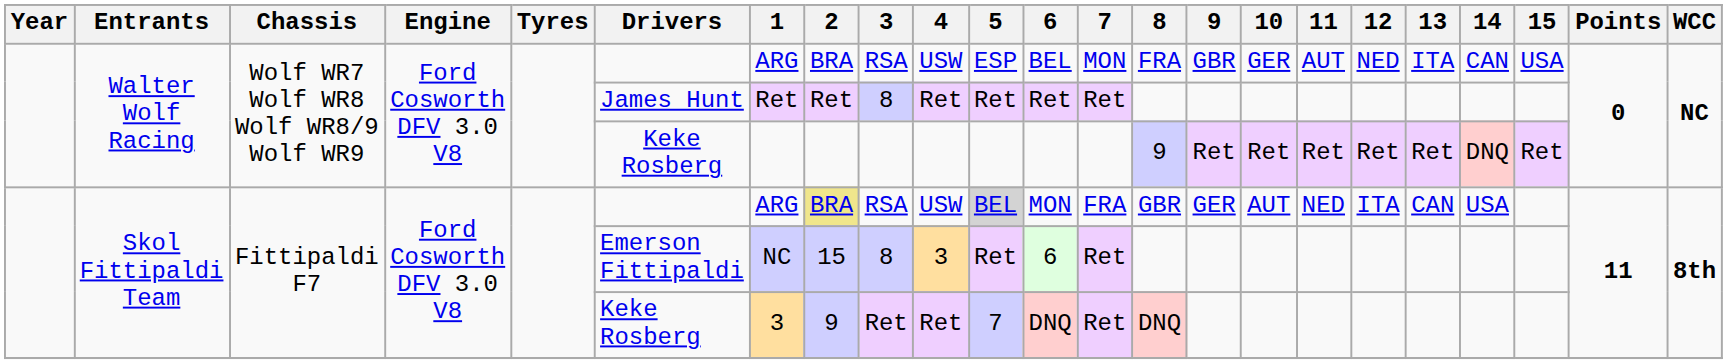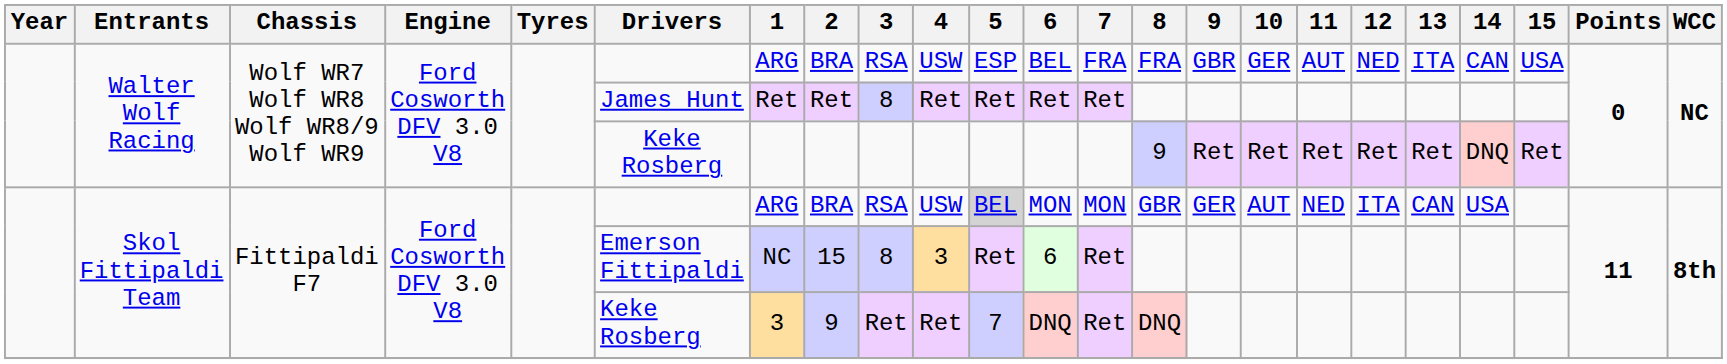(1105, 63) MON -> (1105, 63) FRA
(832, 207) khaki background -> (832, 207) no background
(1105, 207) FRA -> (1105, 207) MON
